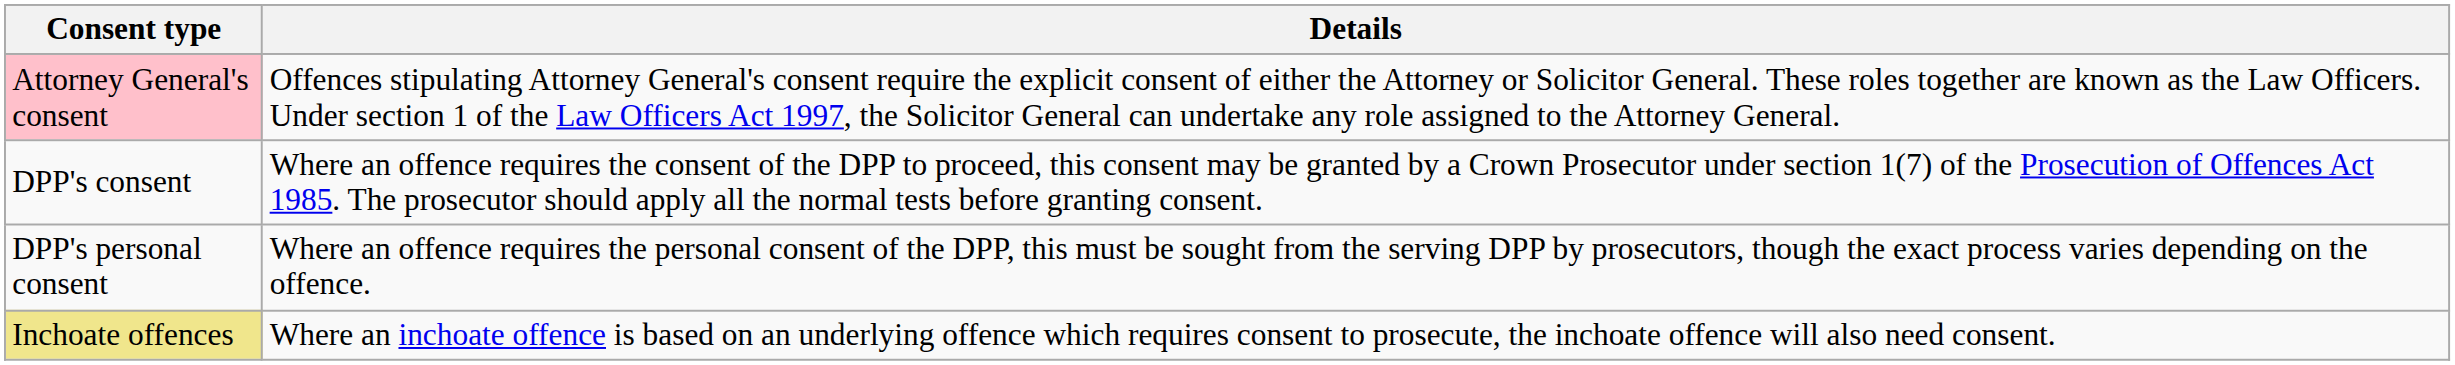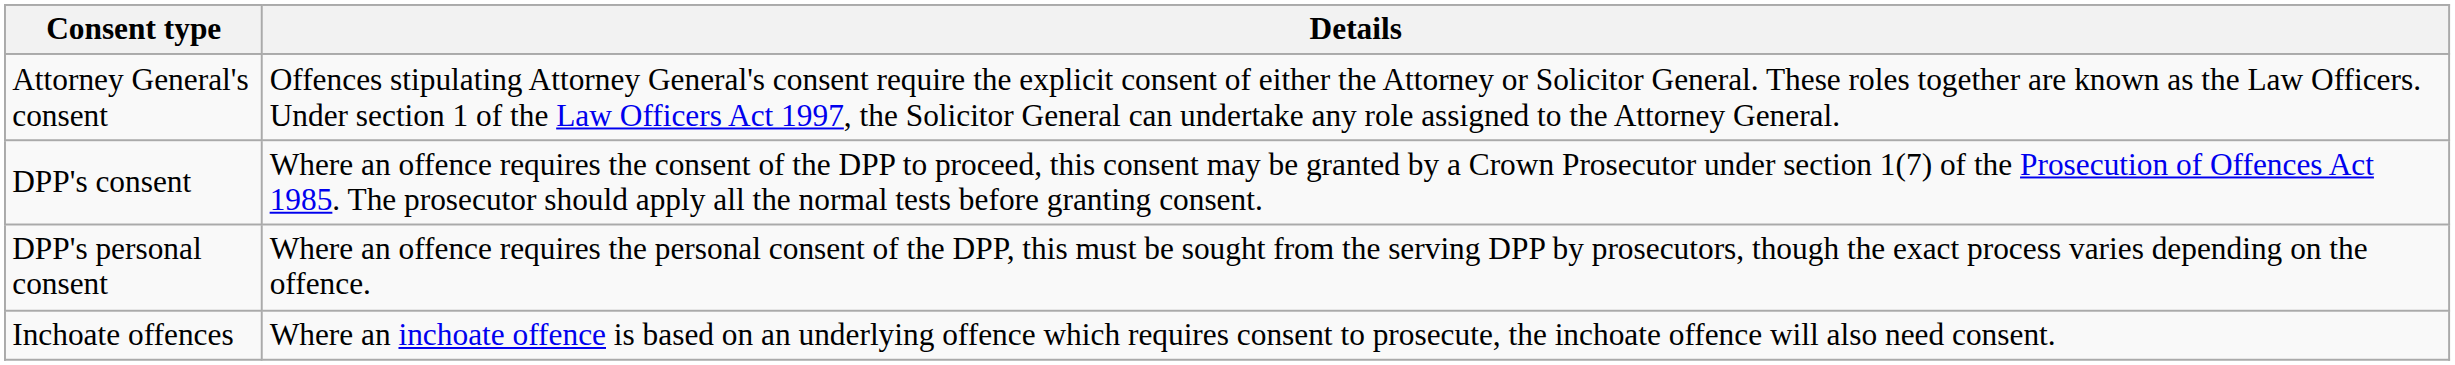(130, 96) pink background -> (130, 96) no background
(123, 334) khaki background -> (123, 334) no background
